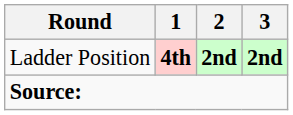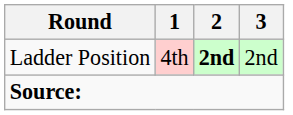(176, 57) bold -> (175, 57) normal
(265, 57) bold -> (261, 57) normal
